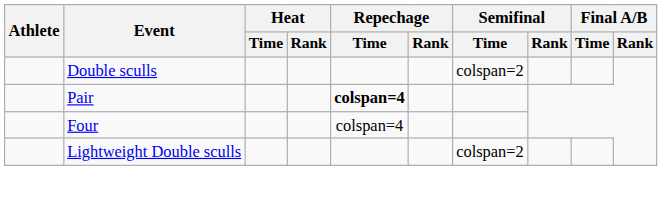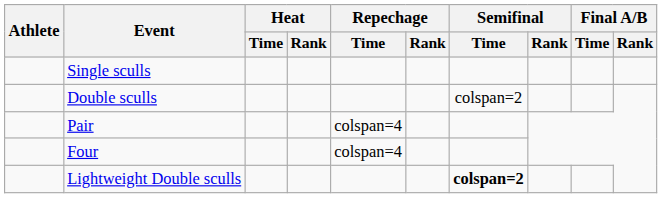+ row: (109, 71)
(370, 98) bold -> (368, 125) normal
(490, 152) normal -> (489, 179) bold
